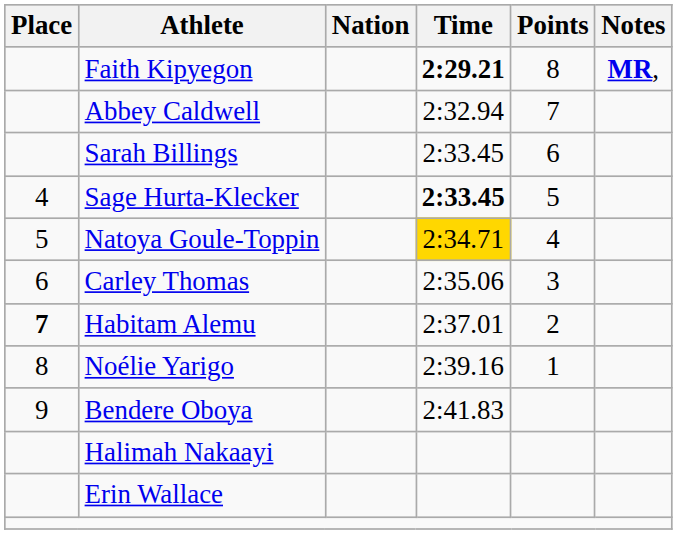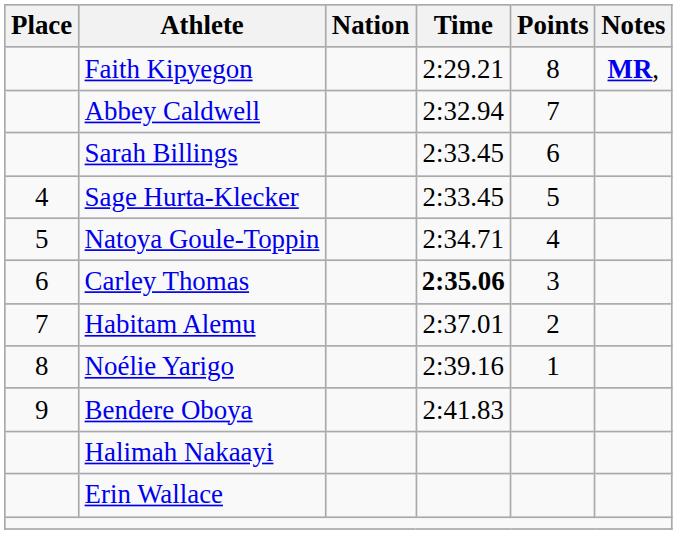(463, 68) bold -> (463, 68) normal
(463, 196) bold -> (463, 196) normal
(463, 238) gold background -> (463, 238) no background
(463, 281) normal -> (463, 281) bold
(42, 324) bold -> (42, 324) normal
